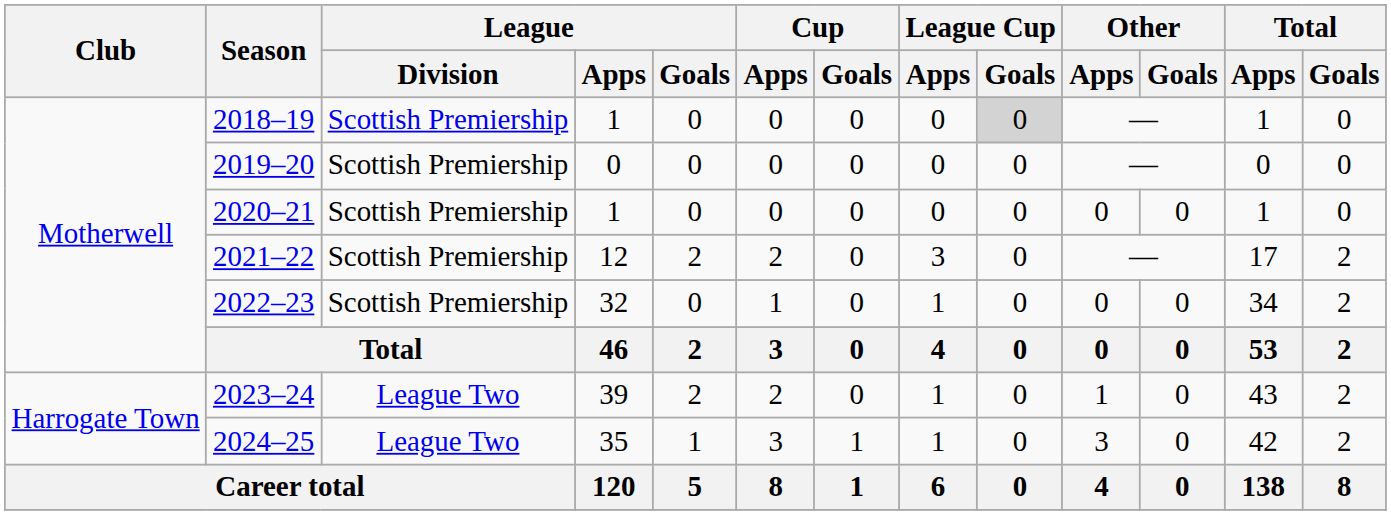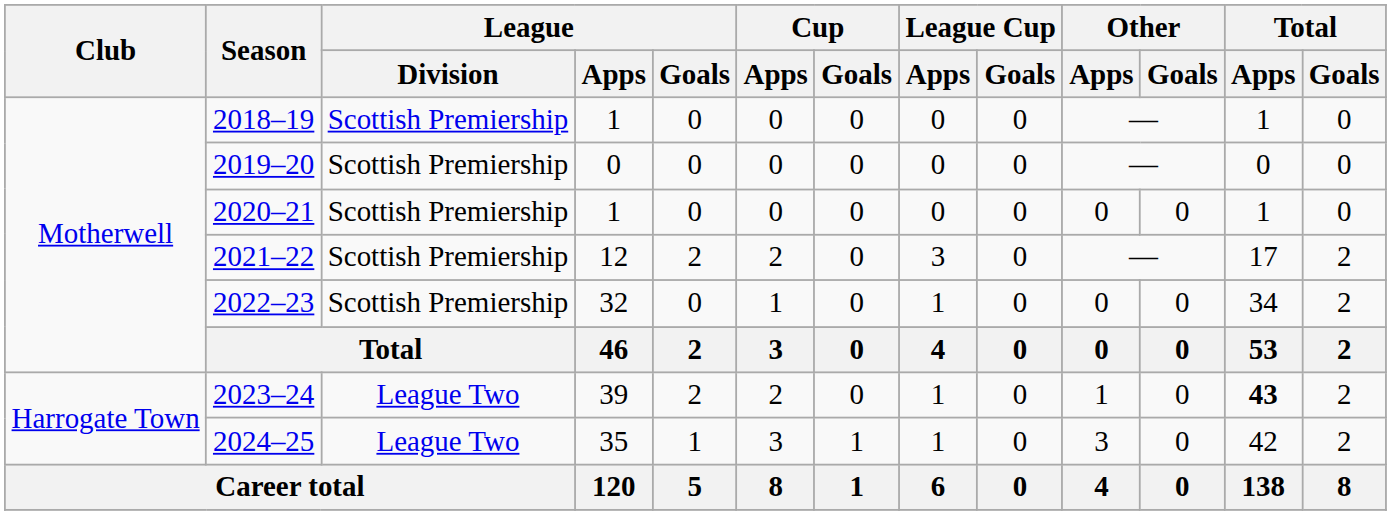(1020, 119) lightgrey background -> (1020, 119) no background
(1263, 394) normal -> (1263, 394) bold
